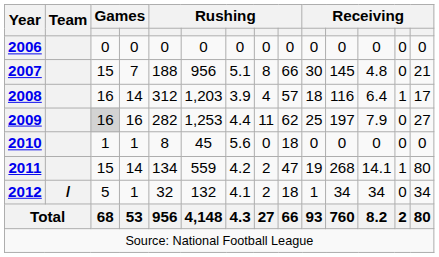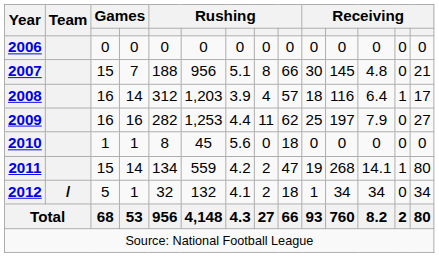(105, 119) lightgrey background -> (105, 119) no background
